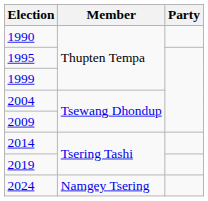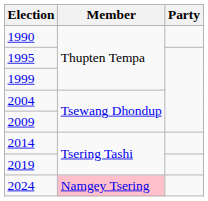(105, 185) no background -> (105, 185) pink background
